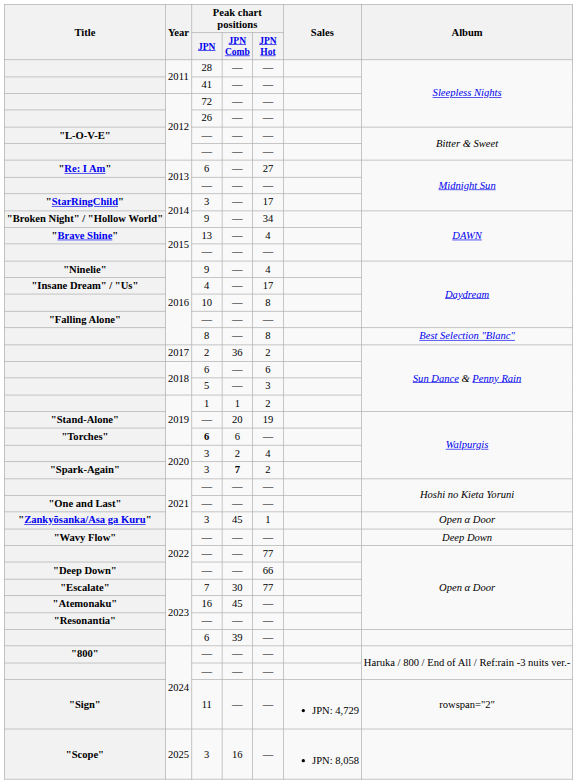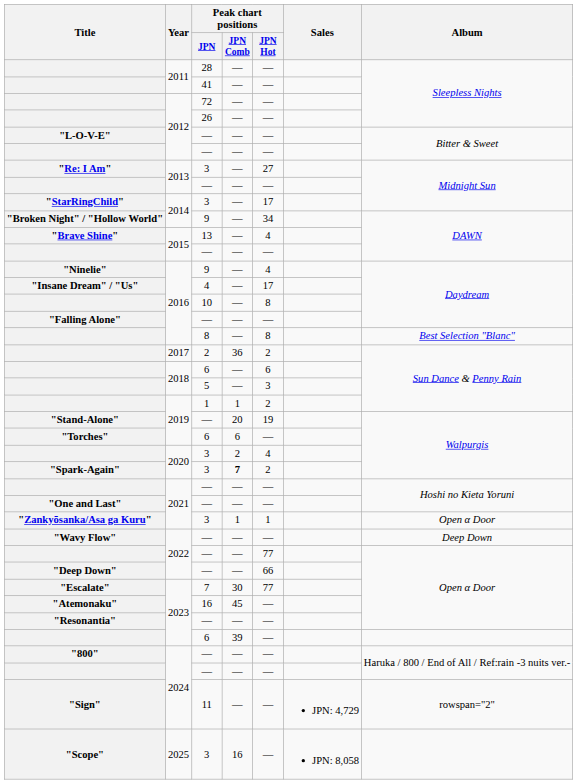(207, 168) 6 -> (207, 168) 3
(207, 436) bold -> (207, 436) normal
(237, 520) 45 -> (237, 520) 1
